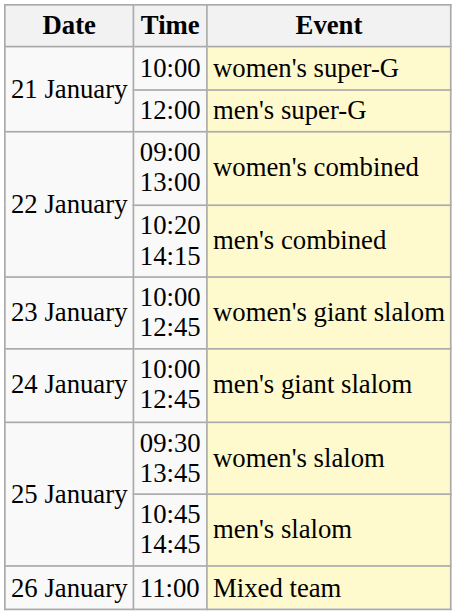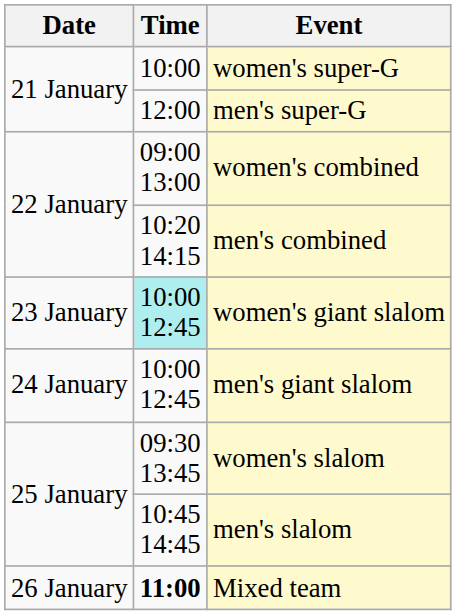(170, 312) no background -> (170, 312) paleturquoise background
(170, 587) normal -> (170, 587) bold
